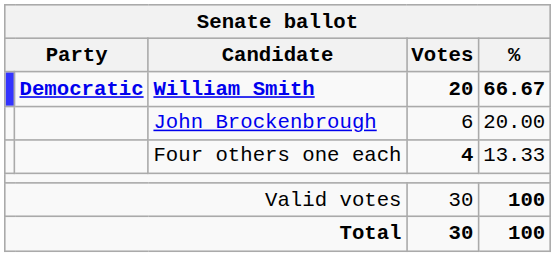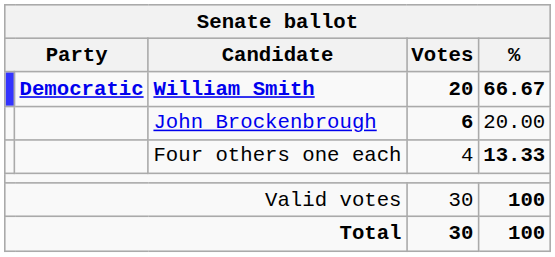(467, 123) normal -> (467, 123) bold
(467, 156) bold -> (467, 156) normal
(514, 156) normal -> (514, 156) bold
